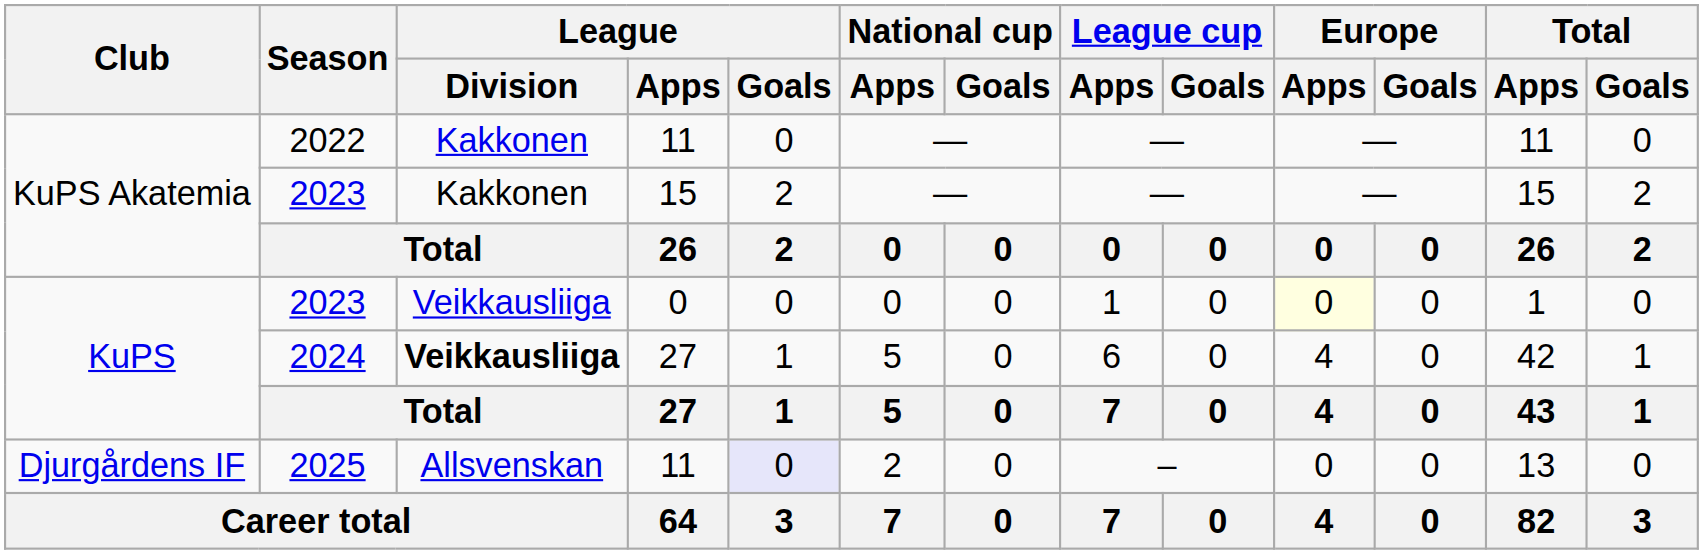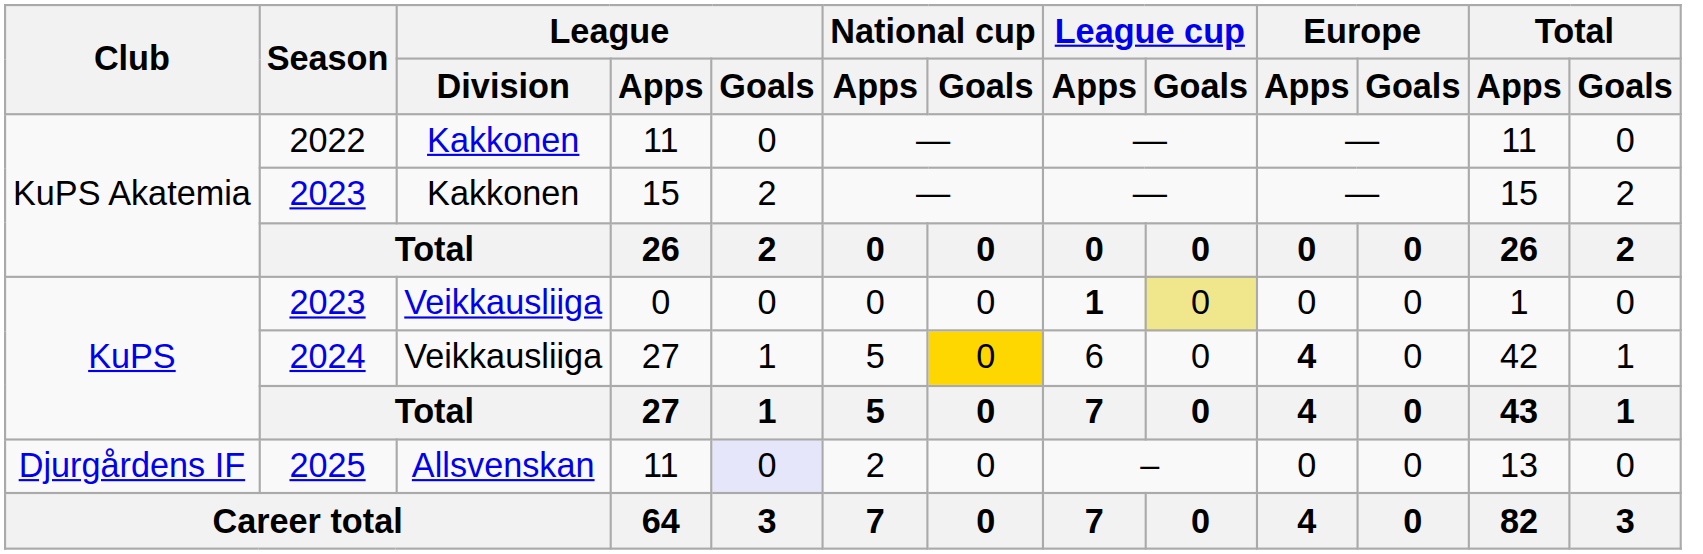(1112, 303) normal -> (1094, 303) bold
(1218, 303) no background -> (1201, 303) khaki background
(1324, 303) lightyellow background -> (1307, 303) no background
(512, 357) bold -> (503, 357) normal
(1003, 357) no background -> (986, 357) gold background
(1324, 357) normal -> (1307, 357) bold
